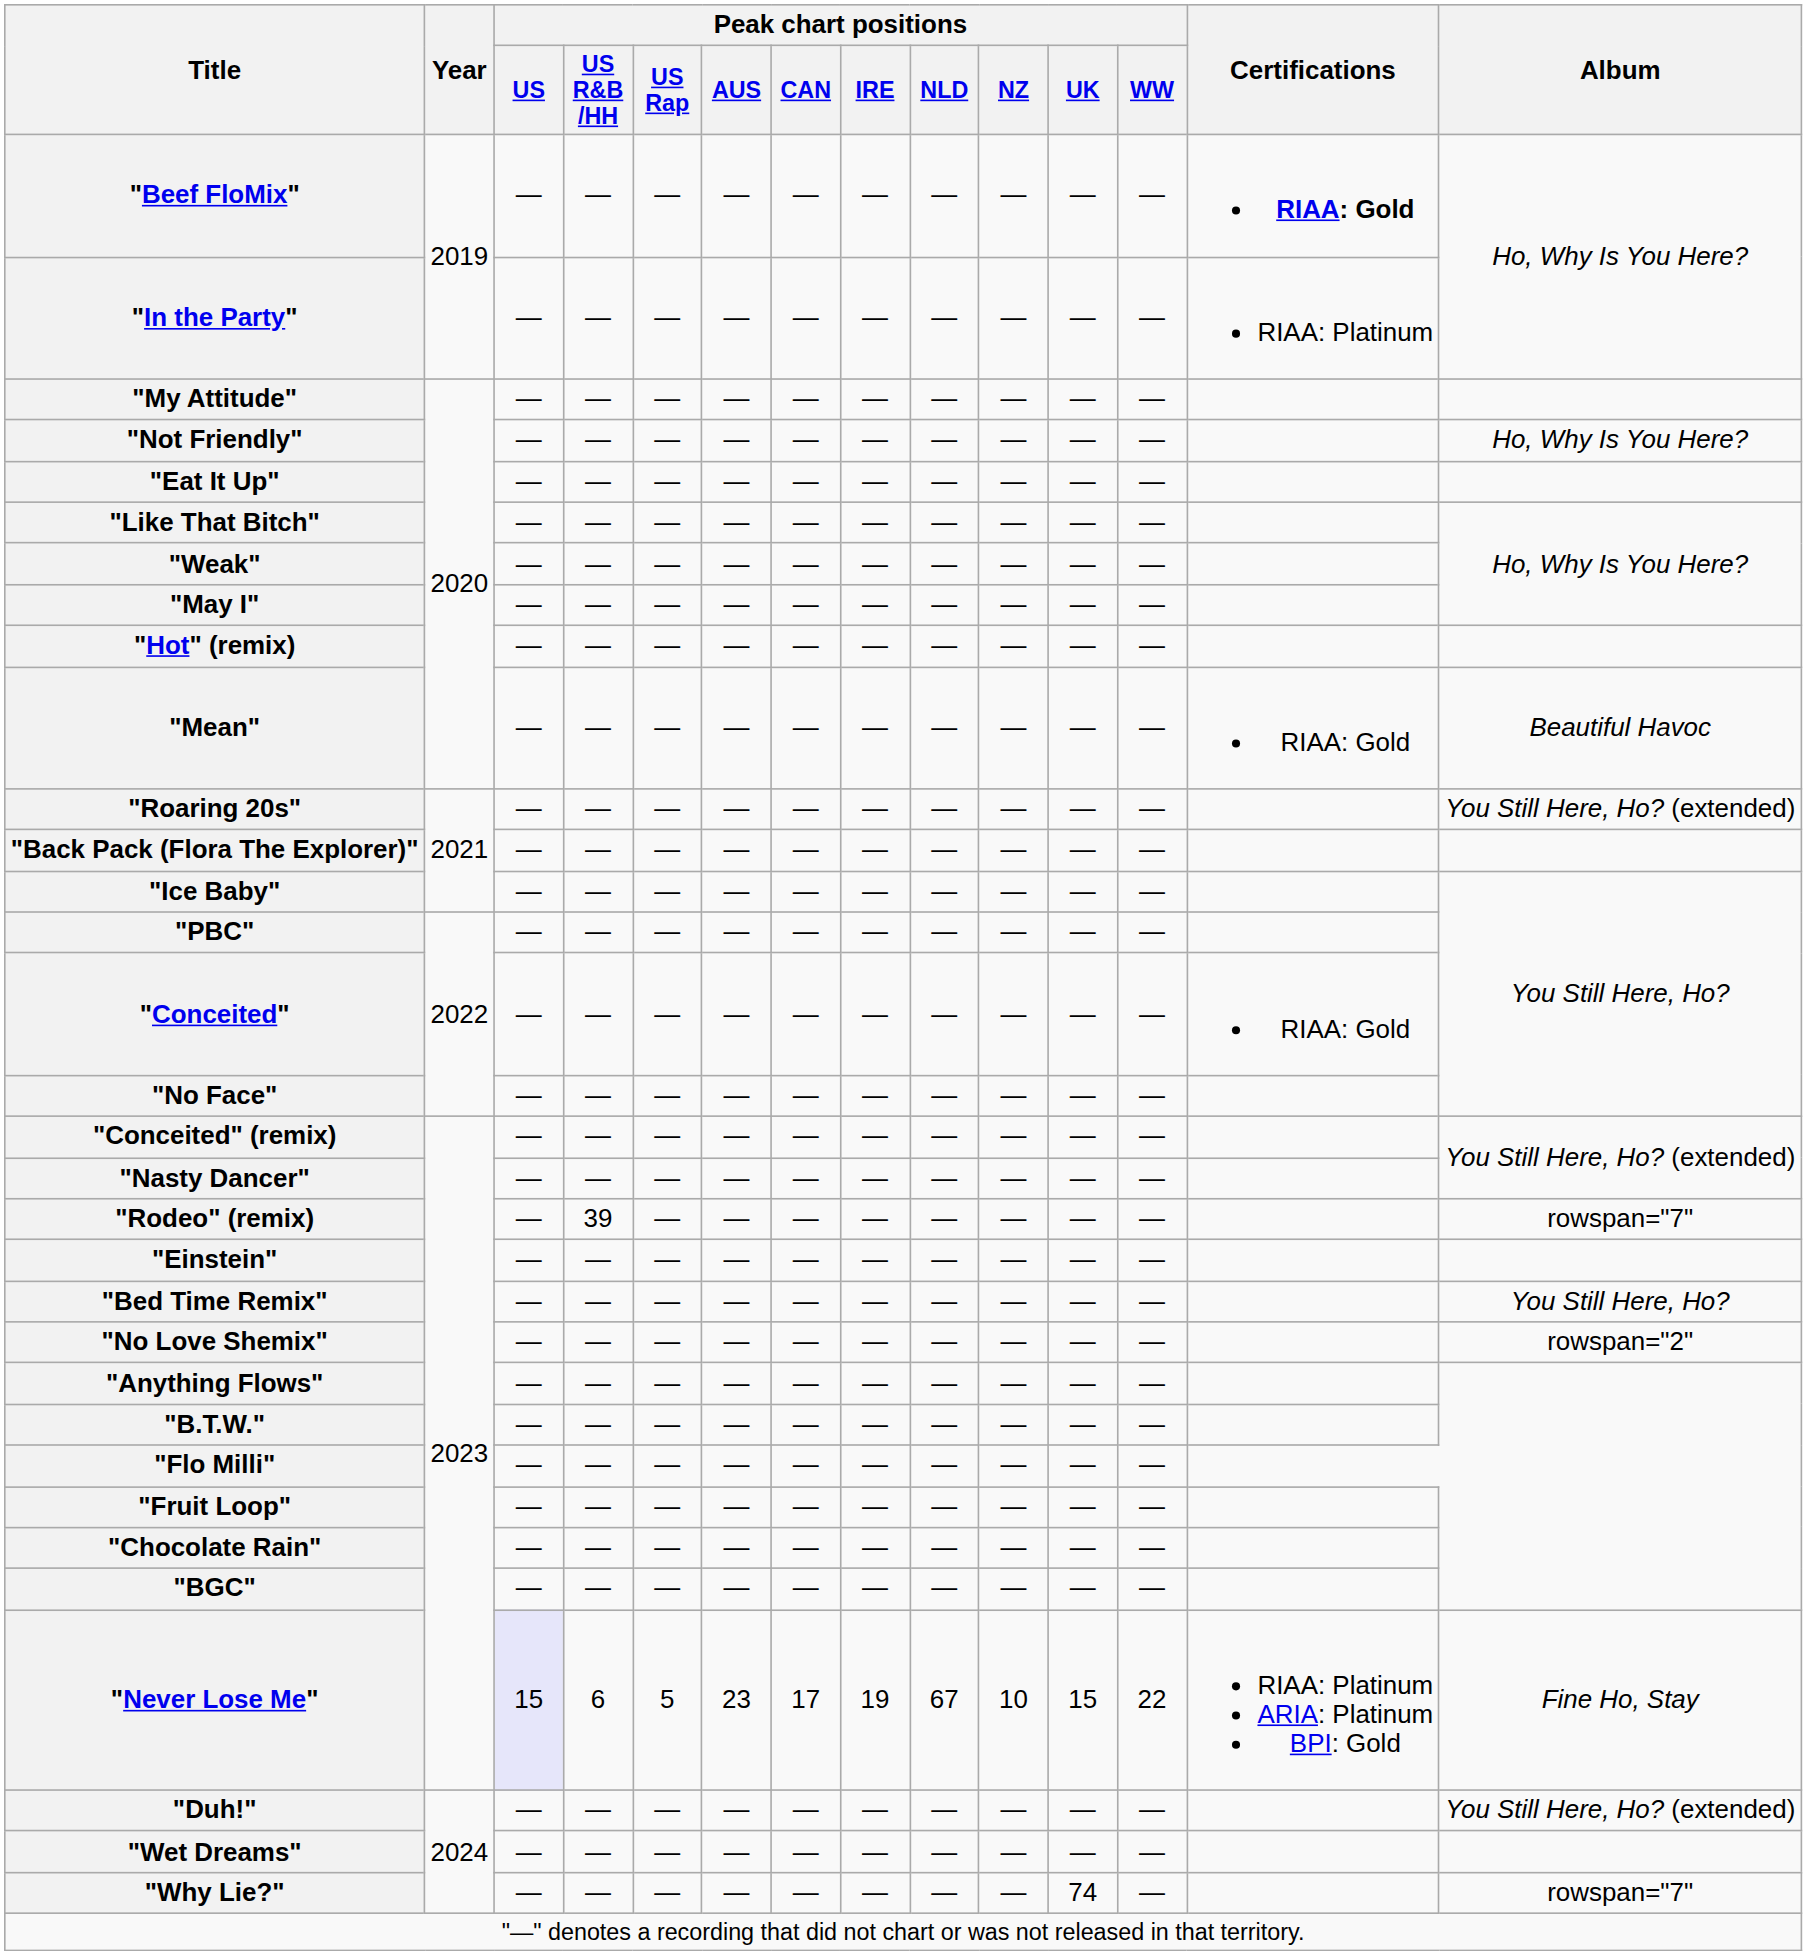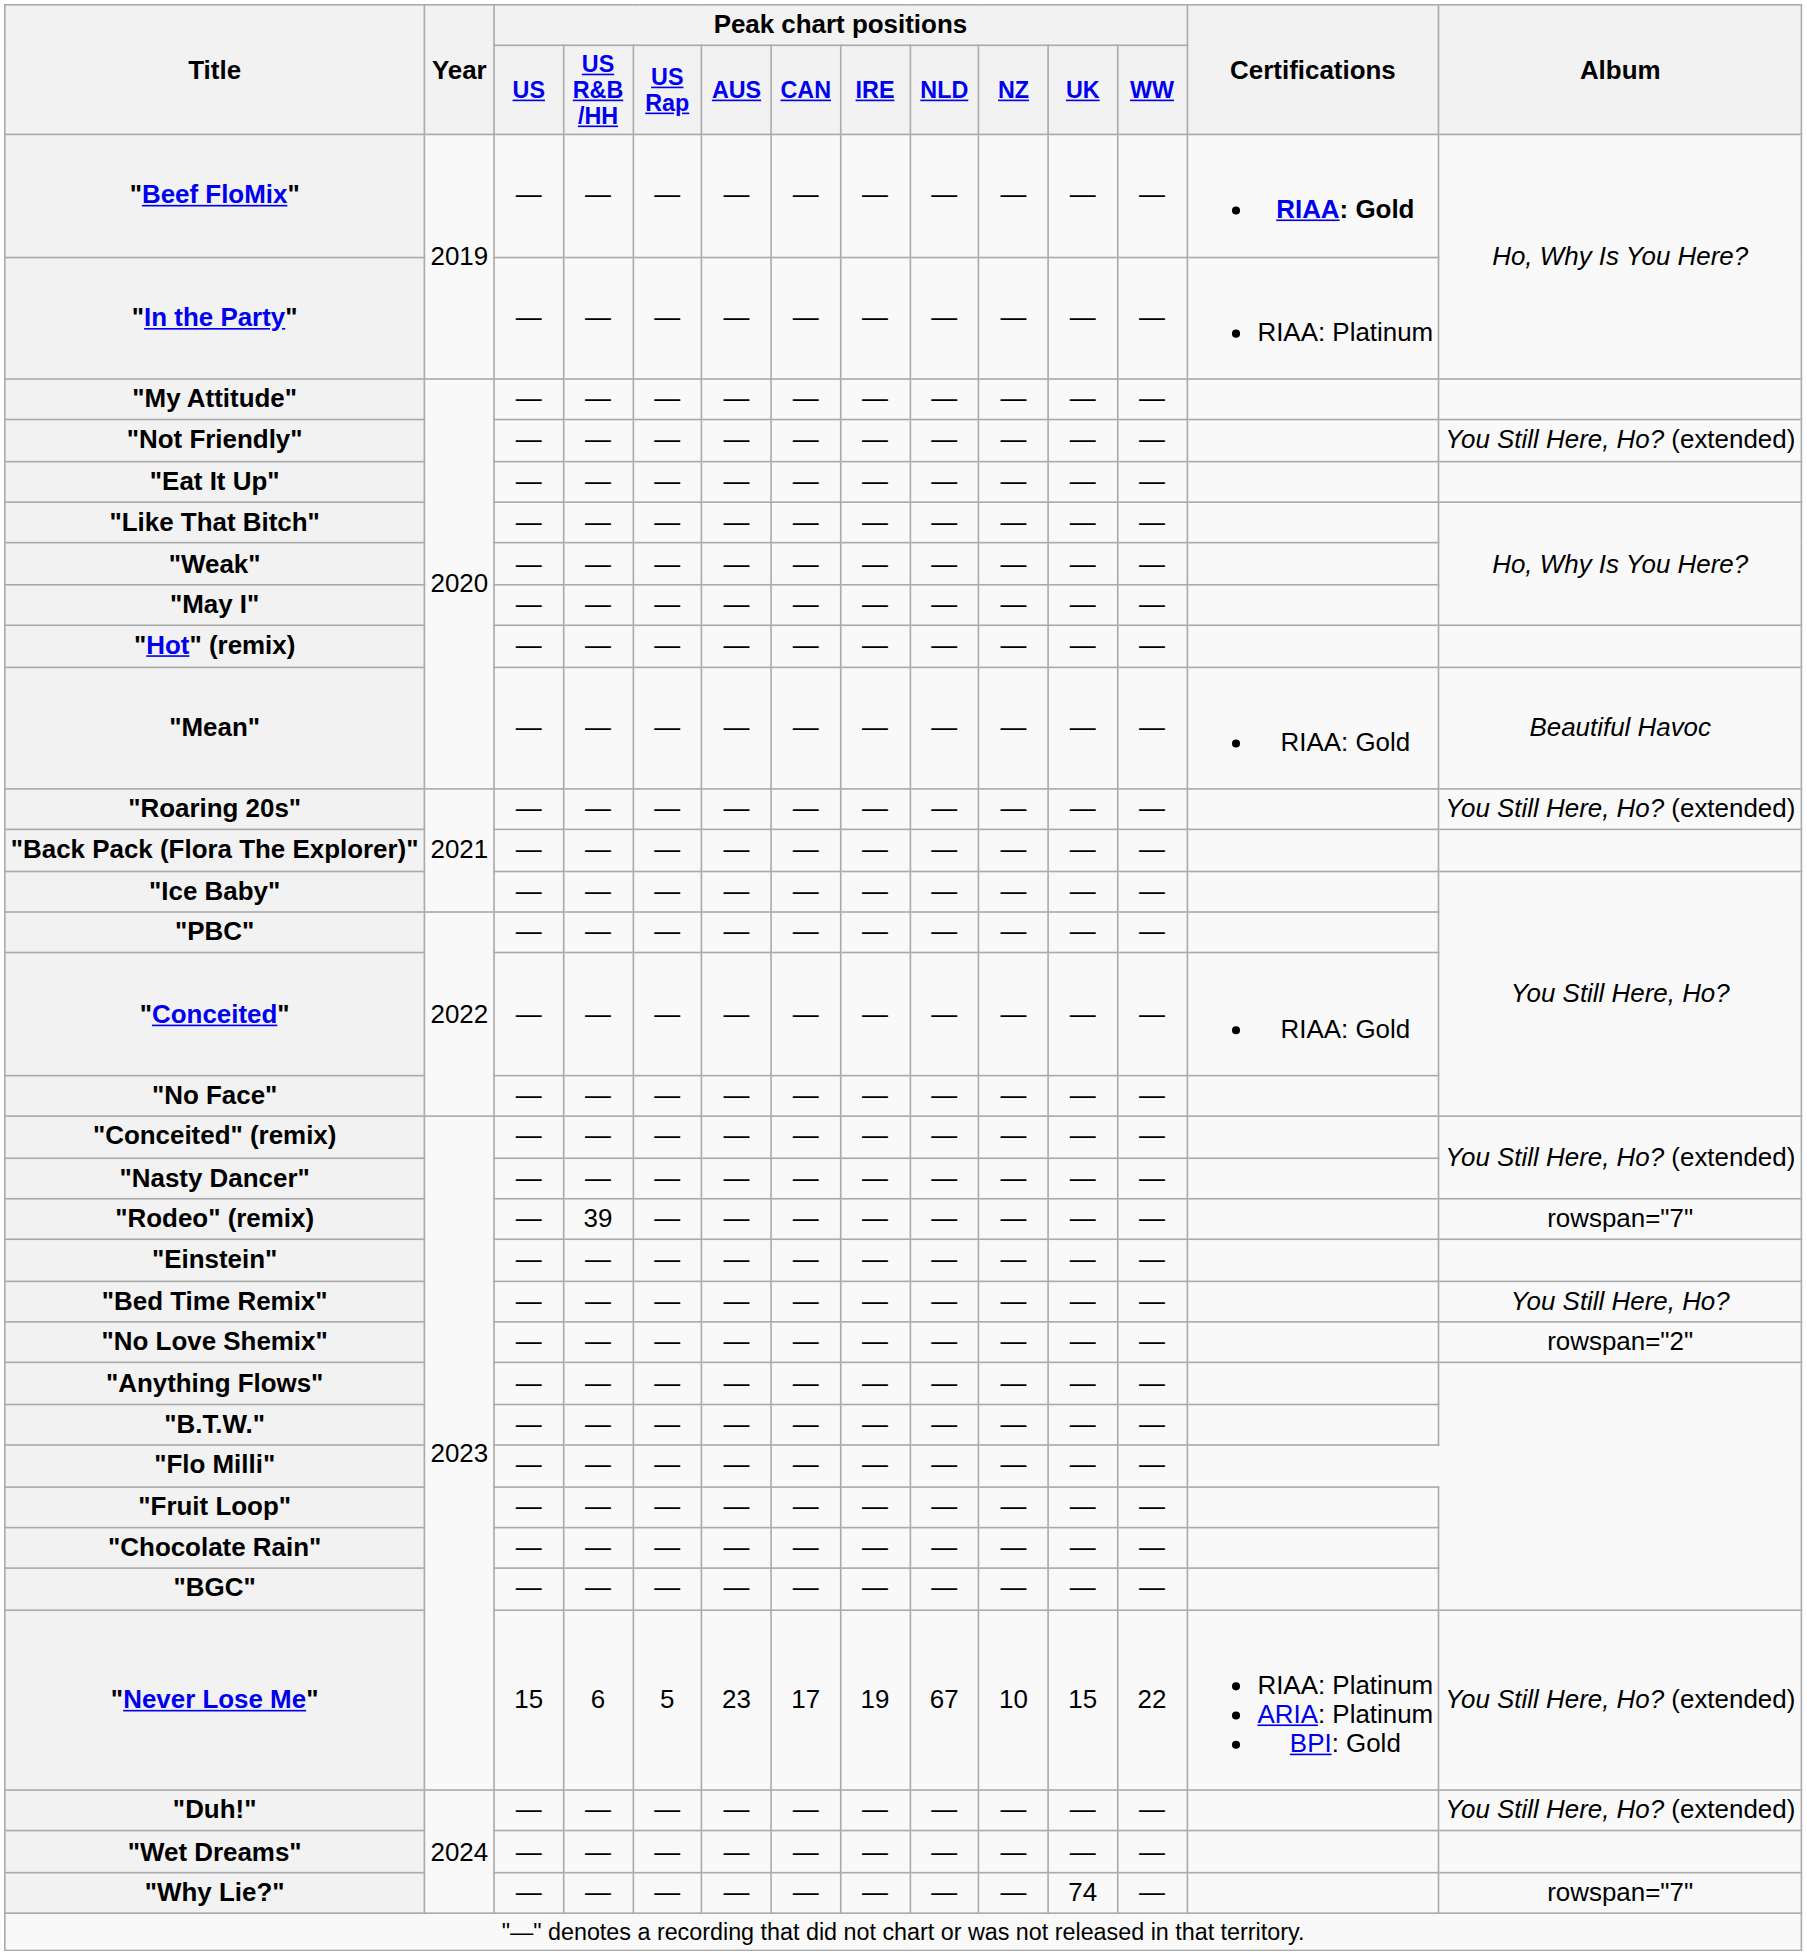(1620, 440) Ho, Why Is You Here? -> (1620, 440) You Still Here, Ho? (extended)
(529, 1699) lavender background -> (529, 1699) no background
(1620, 1699) Fine Ho, Stay -> (1620, 1699) You Still Here, Ho? (extended)
